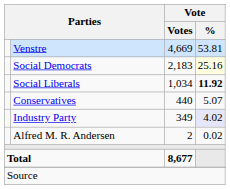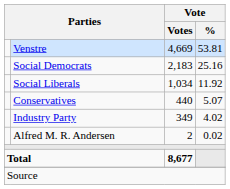(210, 65) lightyellow background -> (210, 65) no background
(210, 83) bold -> (210, 83) normal
(213, 118) lavender background -> (213, 118) no background
